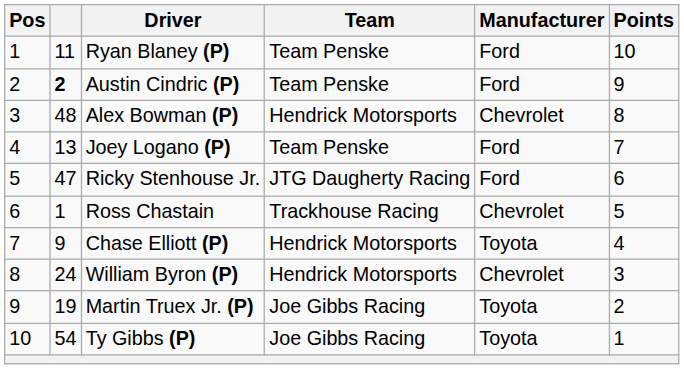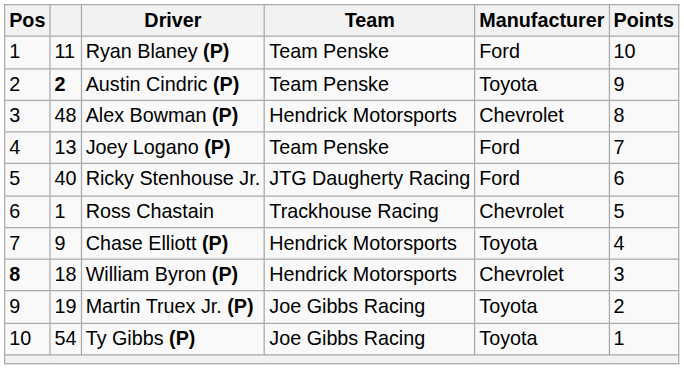(500, 83) Ford -> (508, 83) Toyota
(66, 179) 47 -> (66, 179) 40
(15, 274) normal -> (15, 274) bold
(66, 274) 24 -> (66, 274) 18
